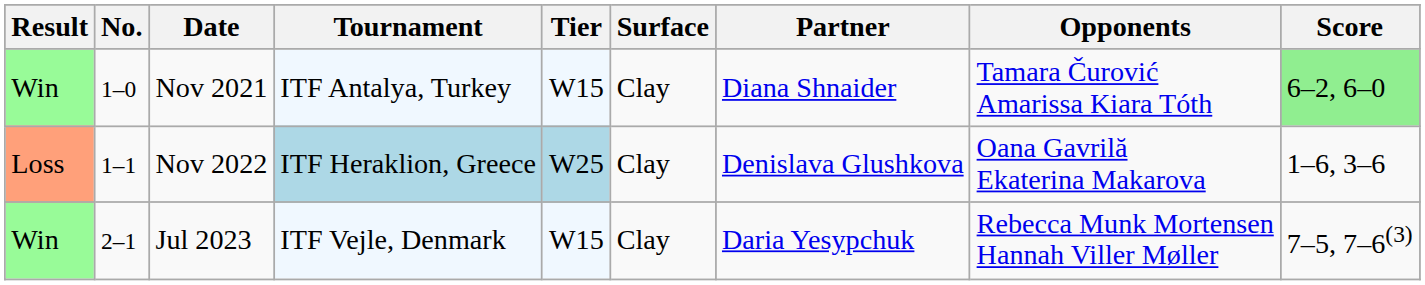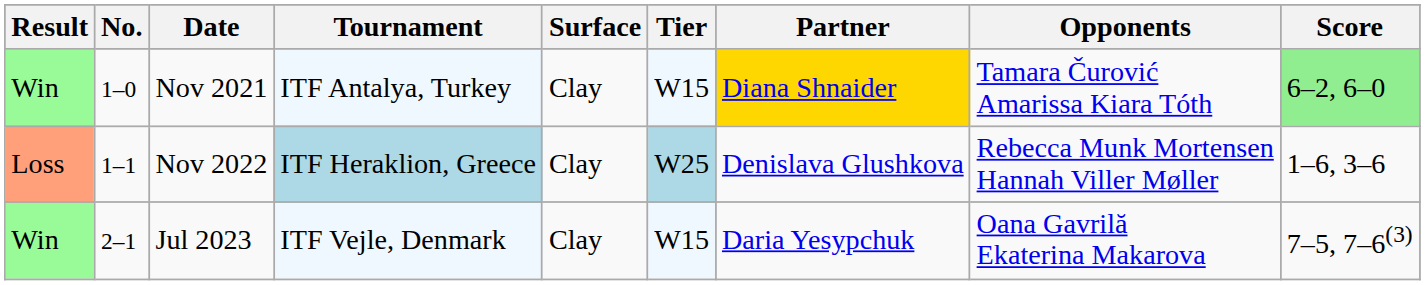columns swapped: (576, 26) <-> (663, 26)
(809, 87) no background -> (809, 87) gold background
(1091, 163) Oana Gavrilă Ekaterina Makarova -> (1125, 163) Rebecca Munk Mortensen Hannah Viller Møller
(1125, 240) Rebecca Munk Mortensen Hannah Viller Møller -> (1091, 240) Oana Gavrilă Ekaterina Makarova
